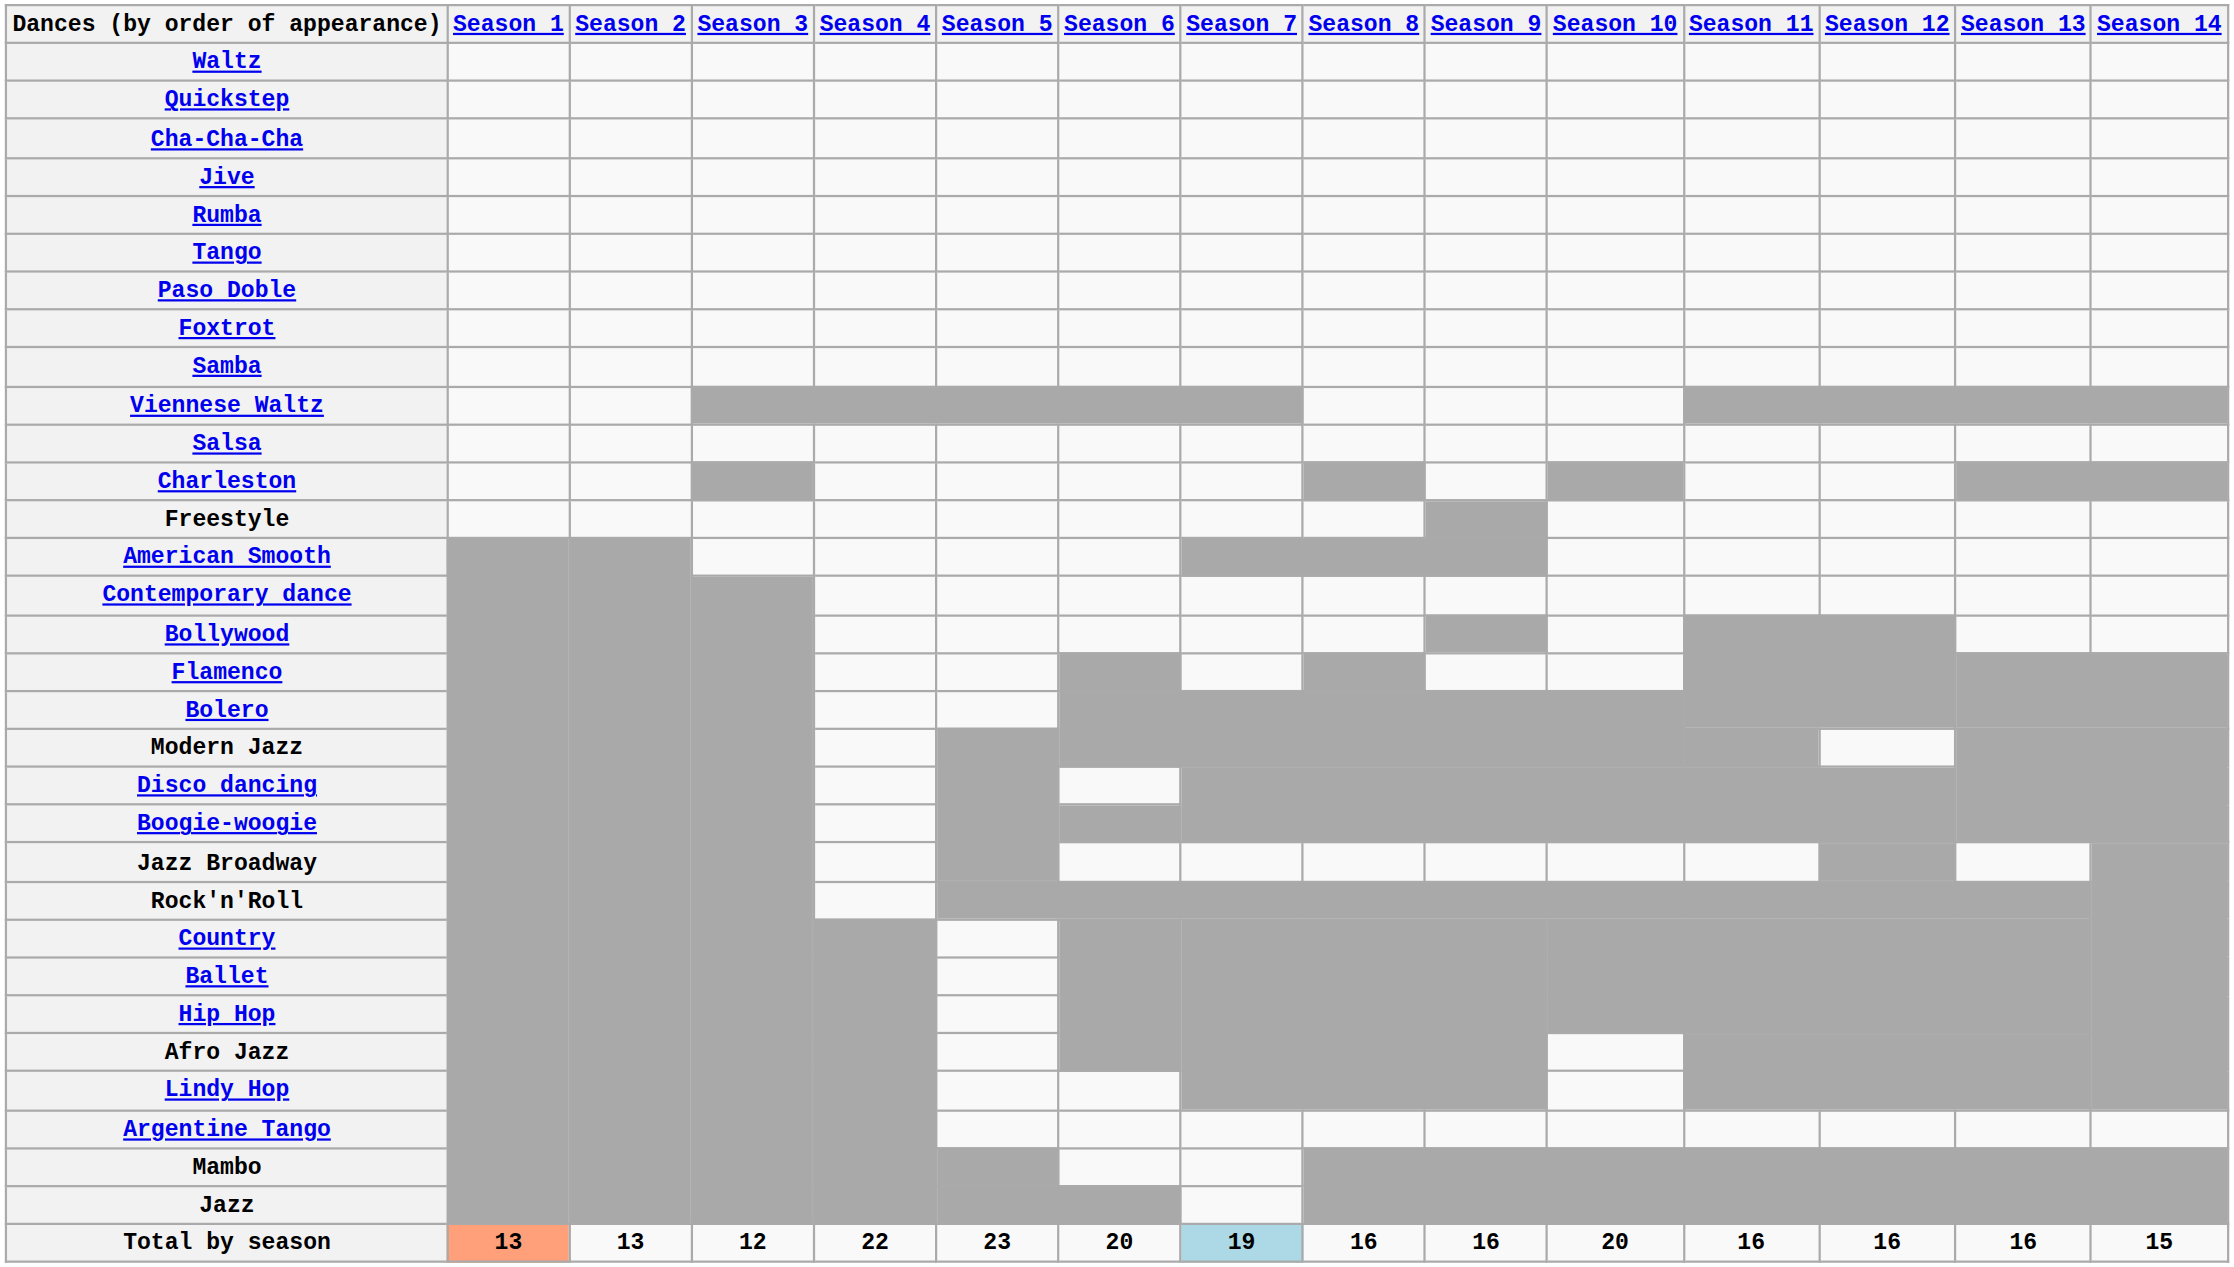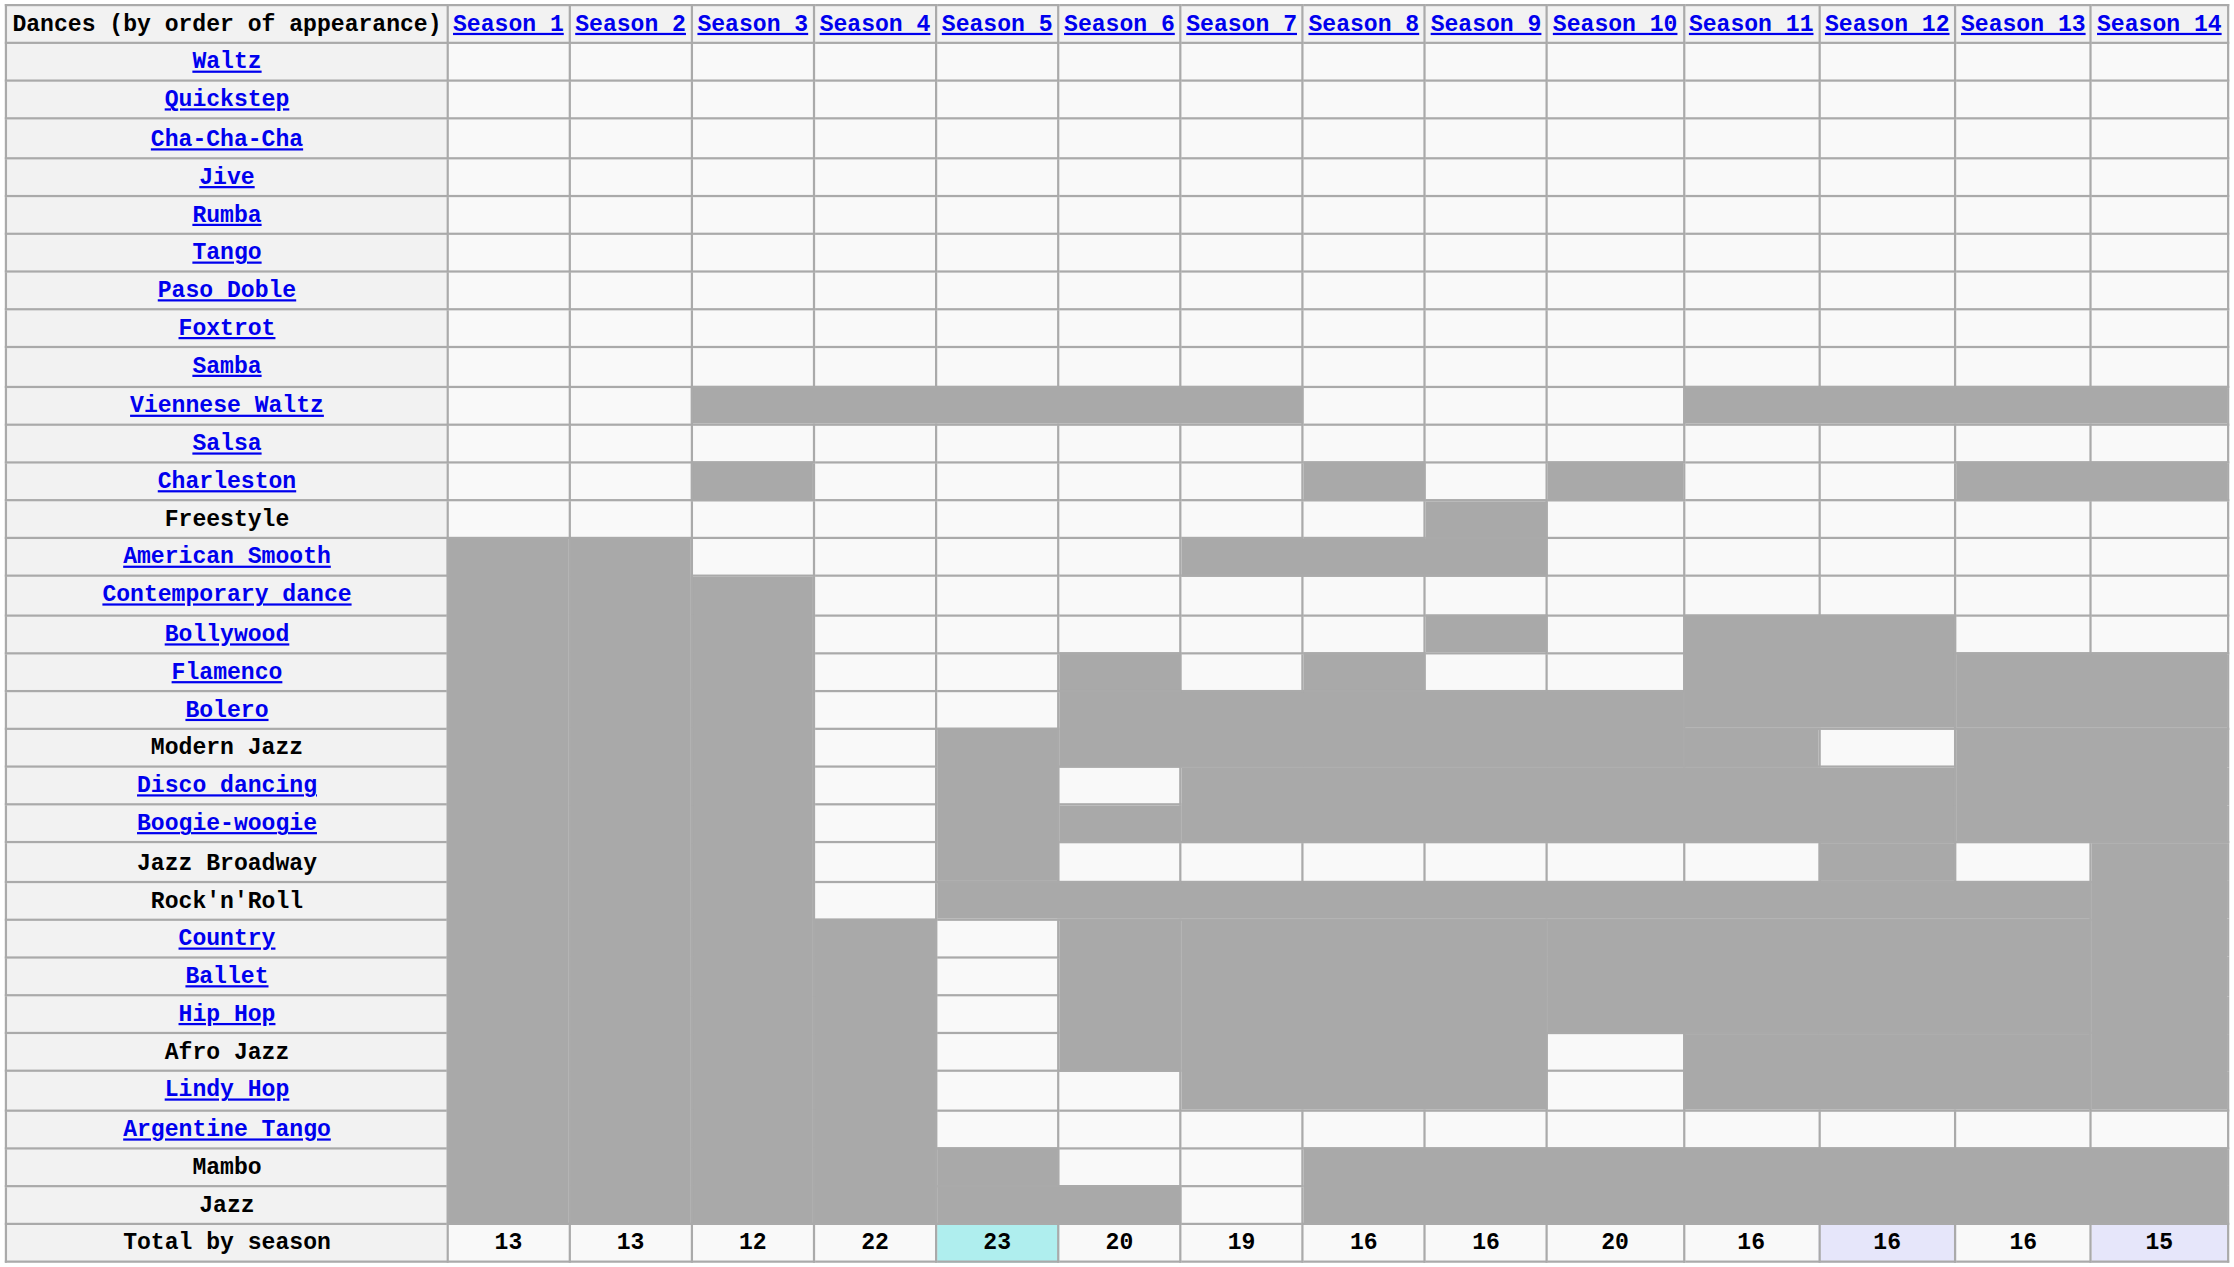(508, 1243) lightsalmon background -> (508, 1243) no background
(997, 1243) no background -> (997, 1243) paleturquoise background
(1242, 1243) lightblue background -> (1242, 1243) no background
(1887, 1243) no background -> (1887, 1243) lavender background
(2159, 1243) no background -> (2159, 1243) lavender background
